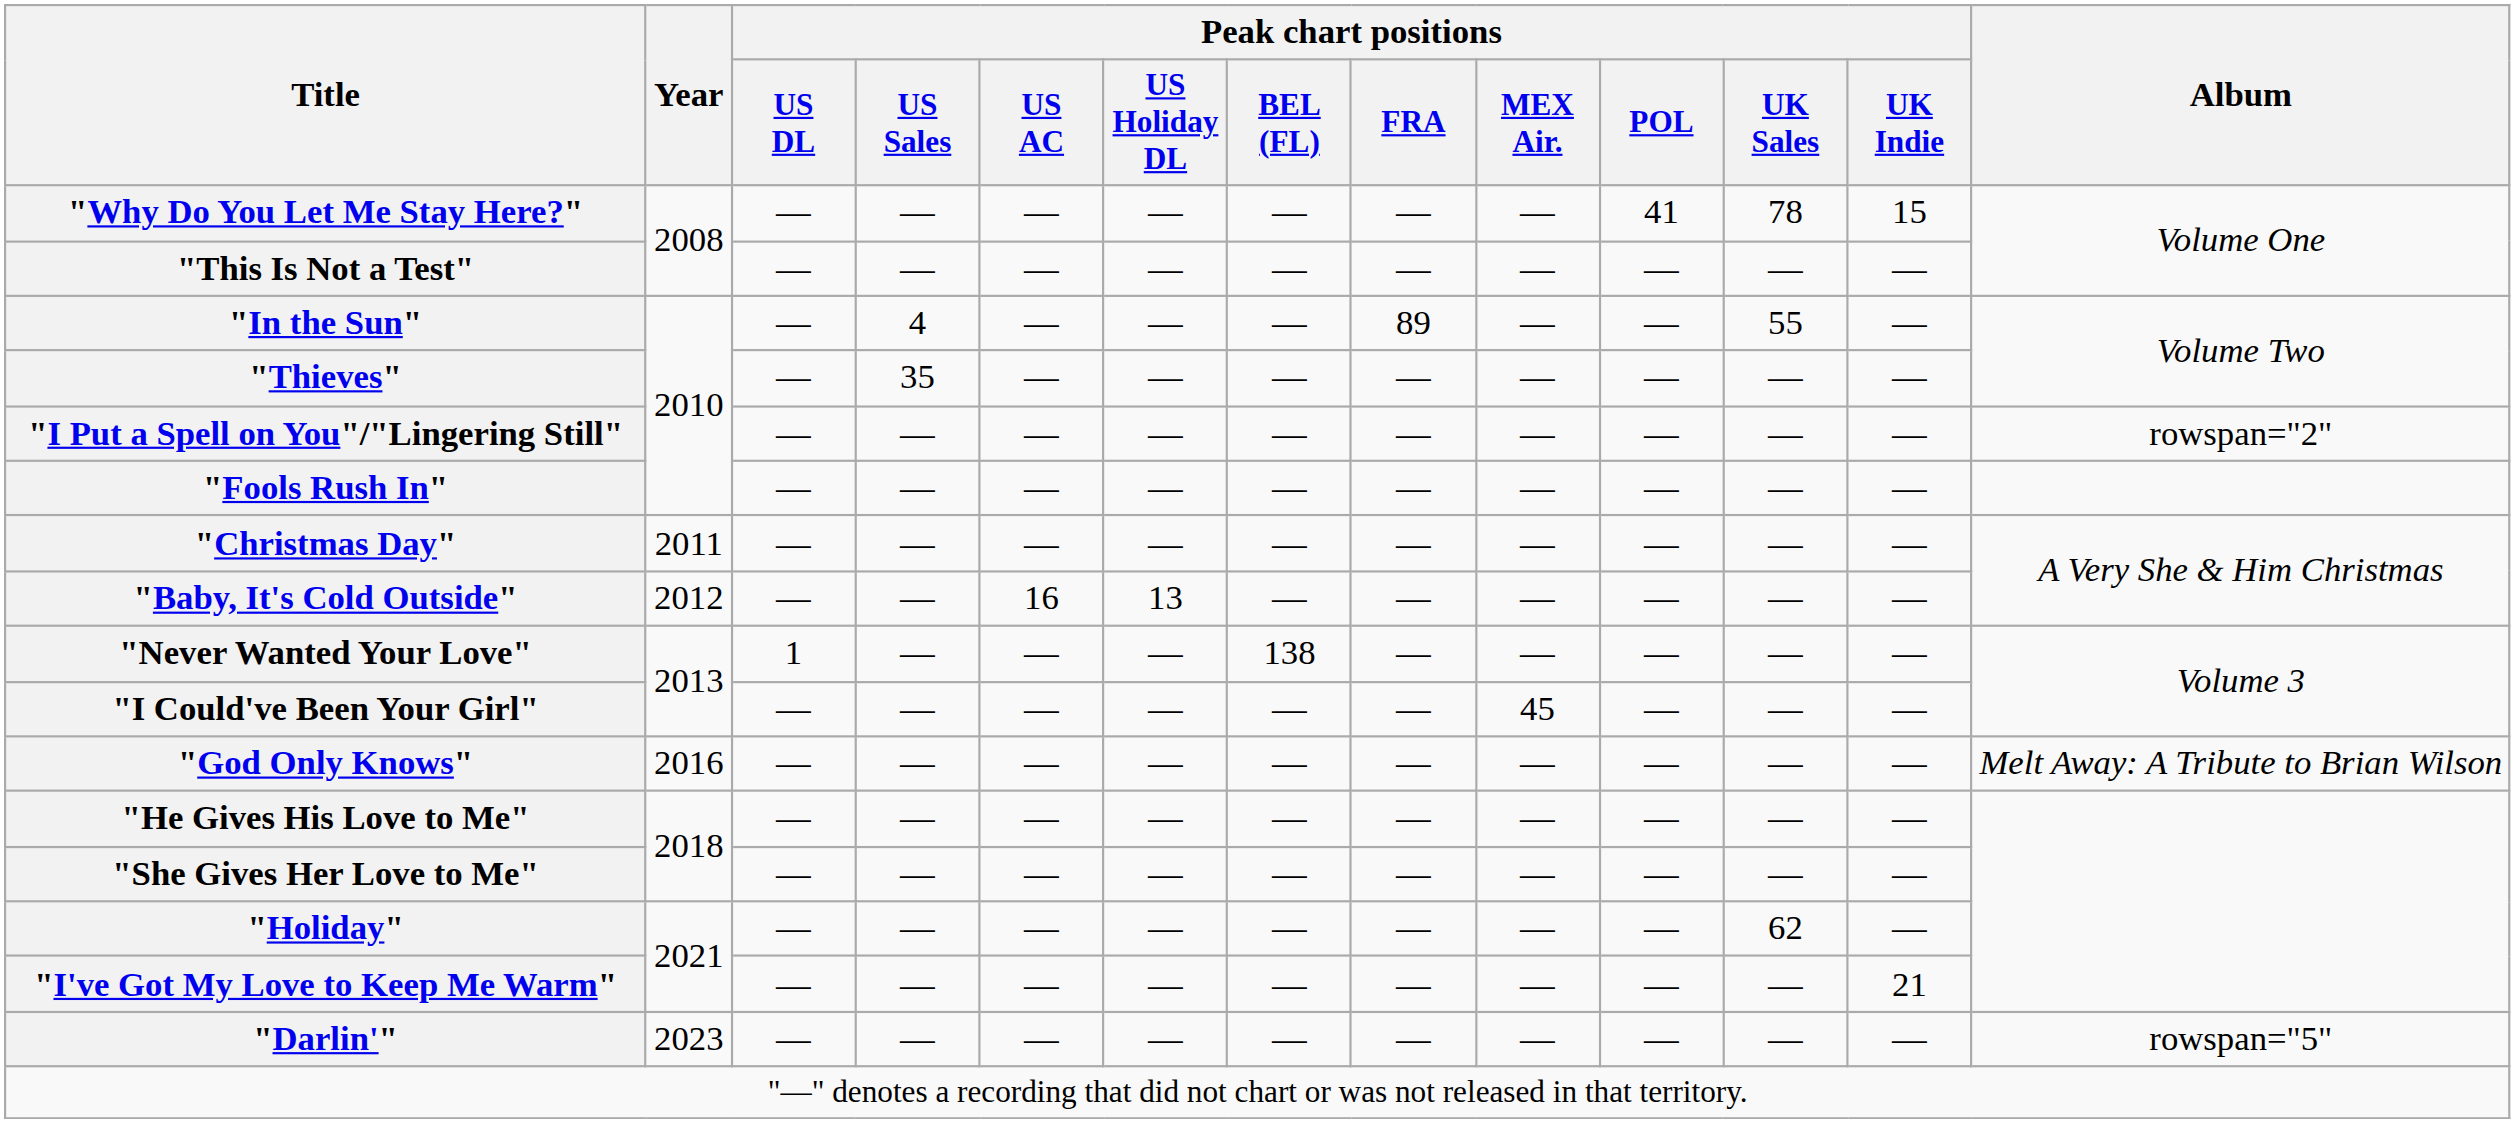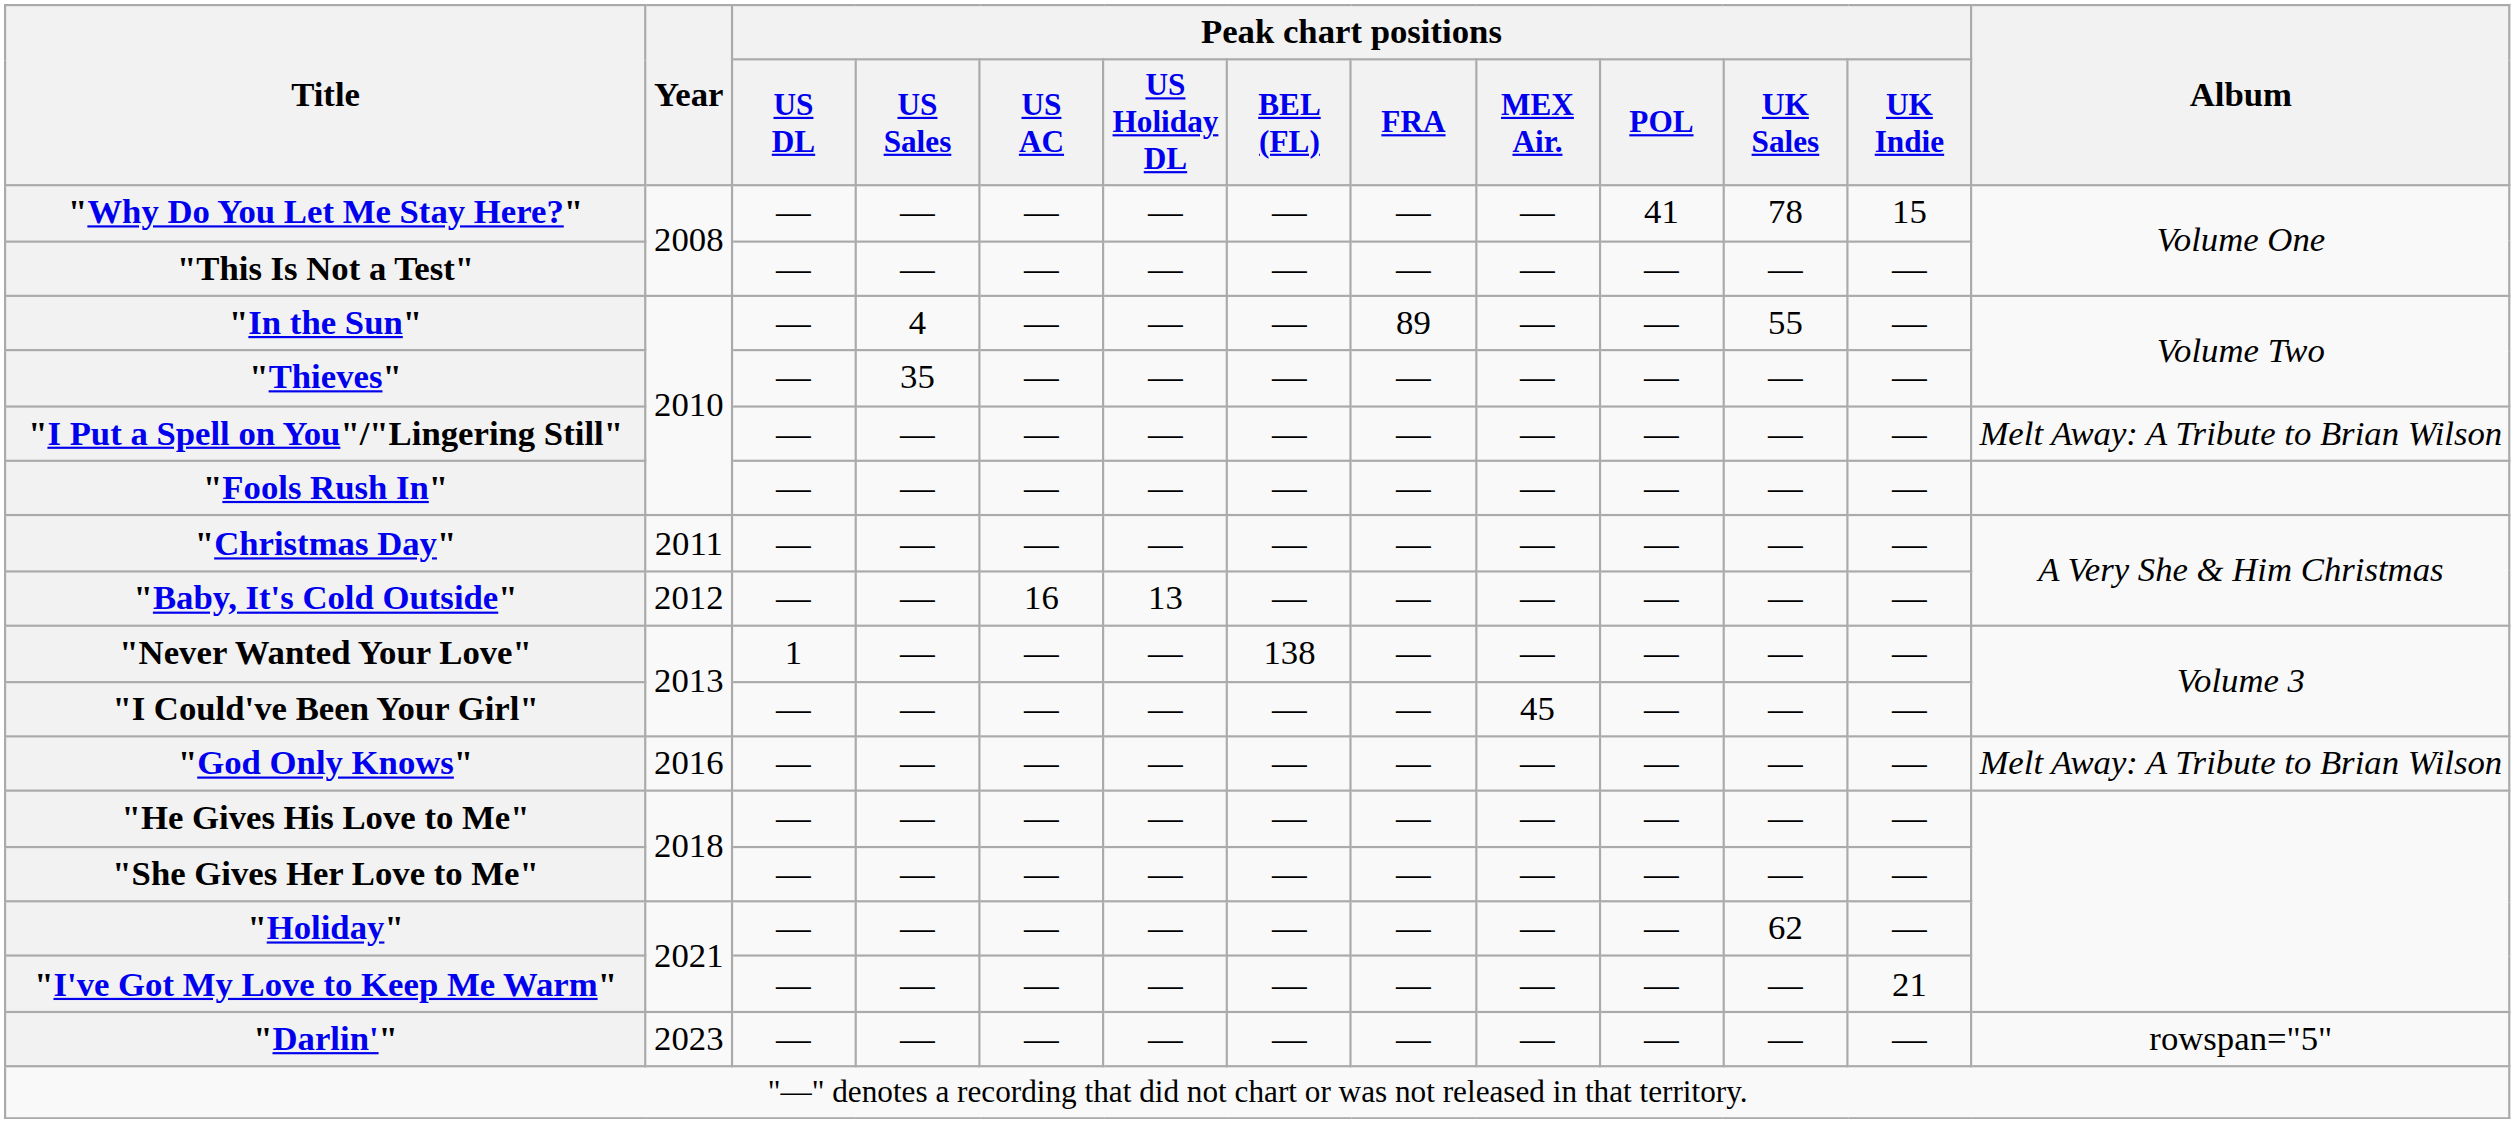(2241, 432) rowspan="2" -> (2241, 432) Melt Away: A Tribute to Brian Wilson
